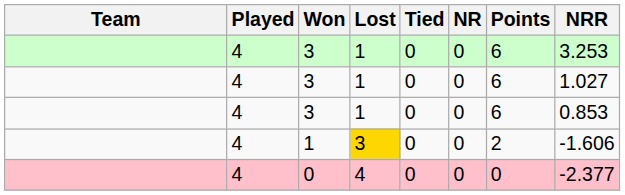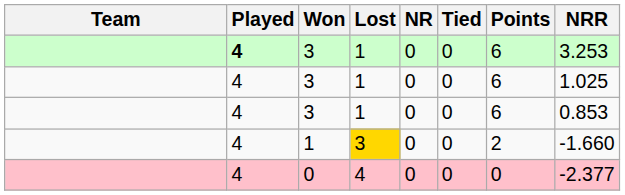columns swapped: (425, 19) <-> (468, 19)
(237, 50) normal -> (237, 50) bold
(584, 81) 1.027 -> (584, 81) 1.025
(587, 143) -1.606 -> (587, 143) -1.660
